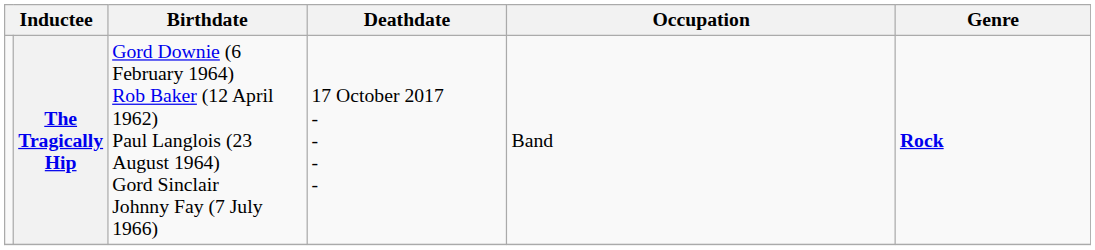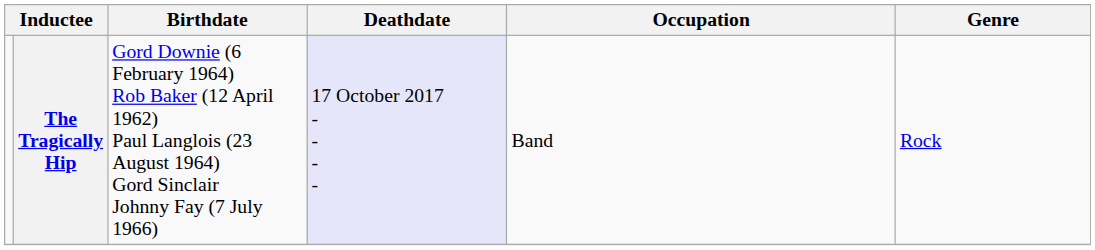(378, 139) no background -> (378, 139) lavender background
(922, 139) bold -> (921, 139) normal
